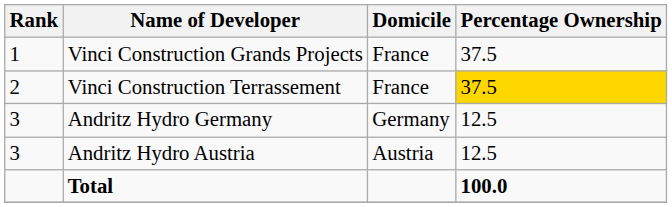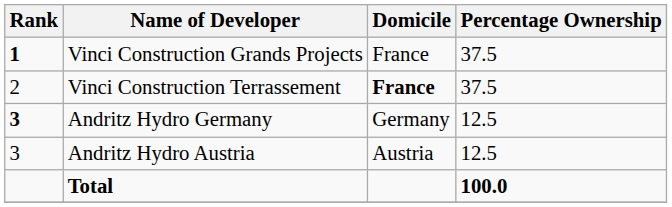(15, 53) normal -> (15, 53) bold
(401, 86) normal -> (404, 86) bold
(479, 86) gold background -> (479, 86) no background
(15, 119) normal -> (15, 119) bold
